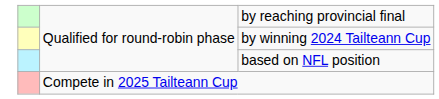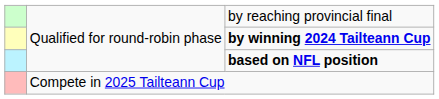(336, 38) normal -> (329, 38) bold
(311, 60) normal -> (303, 60) bold
